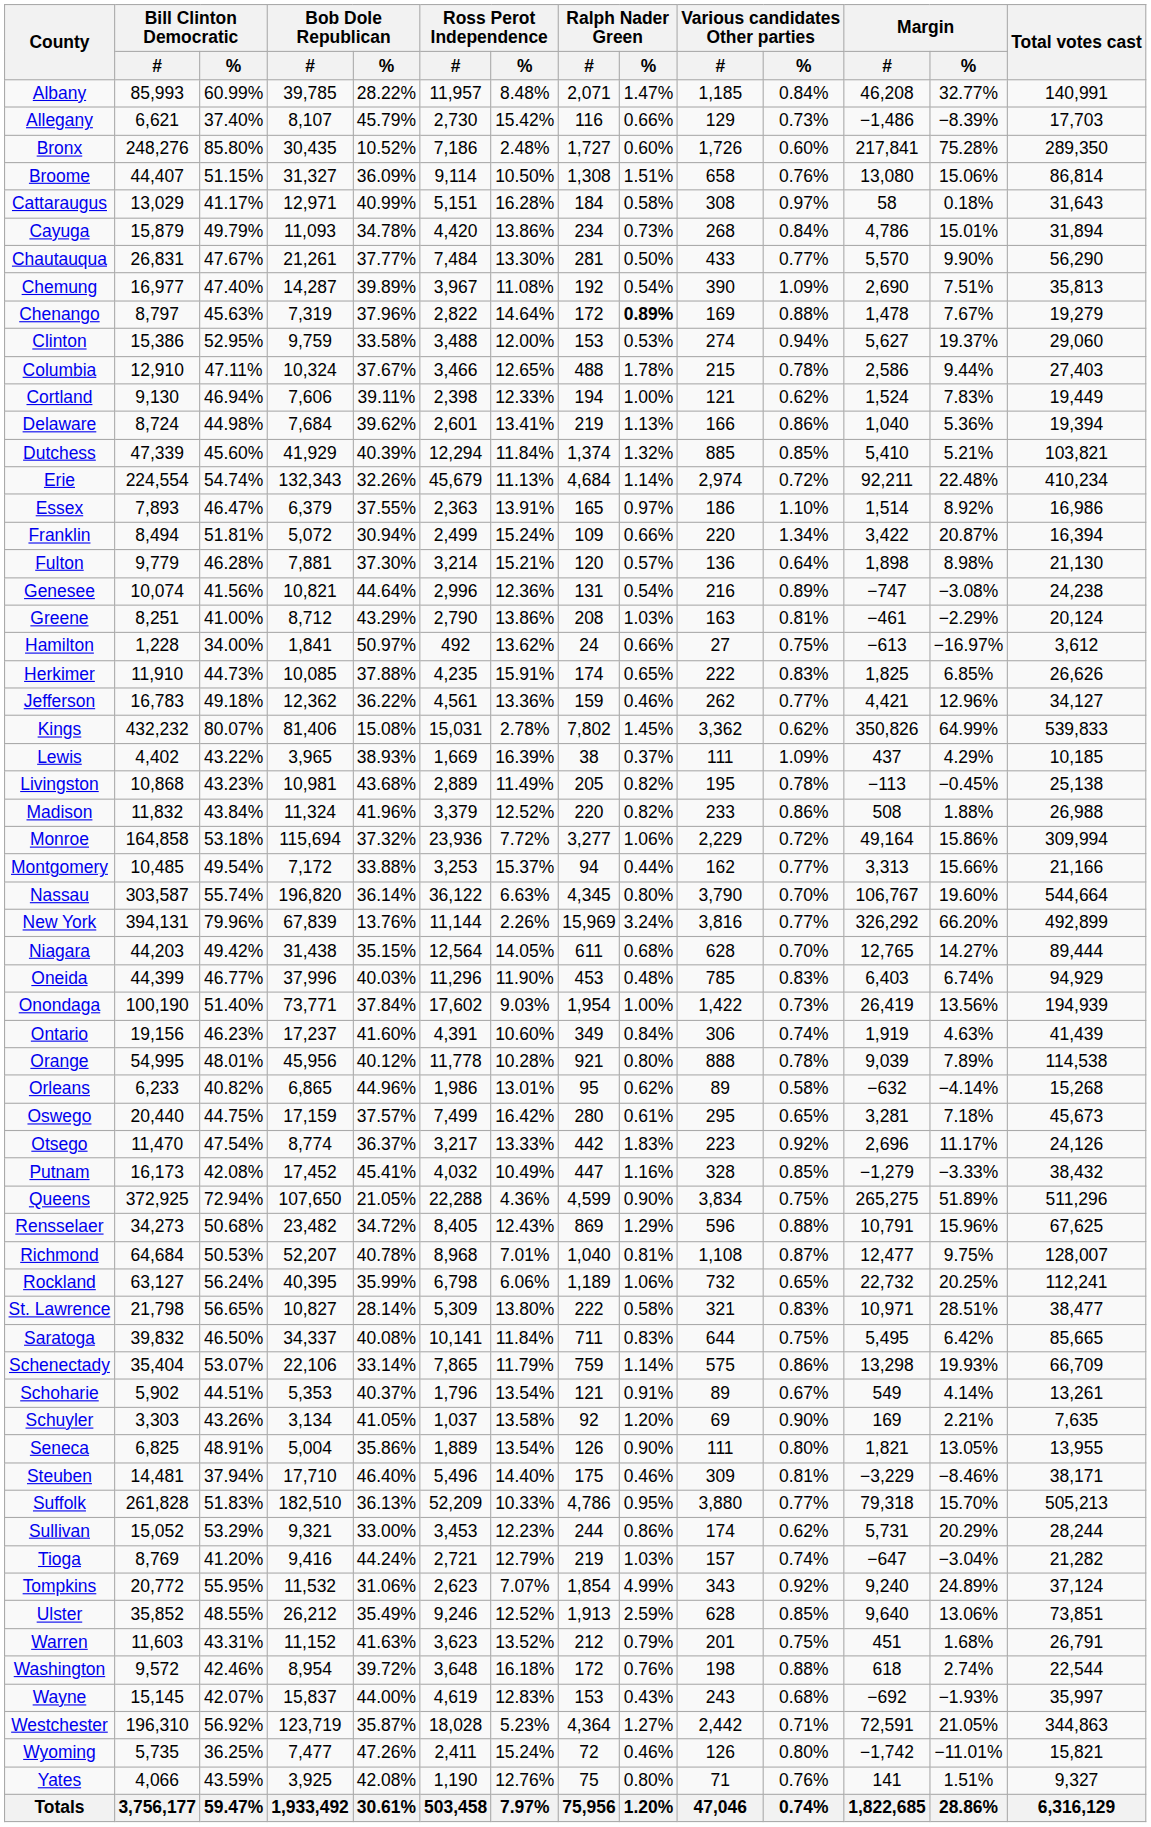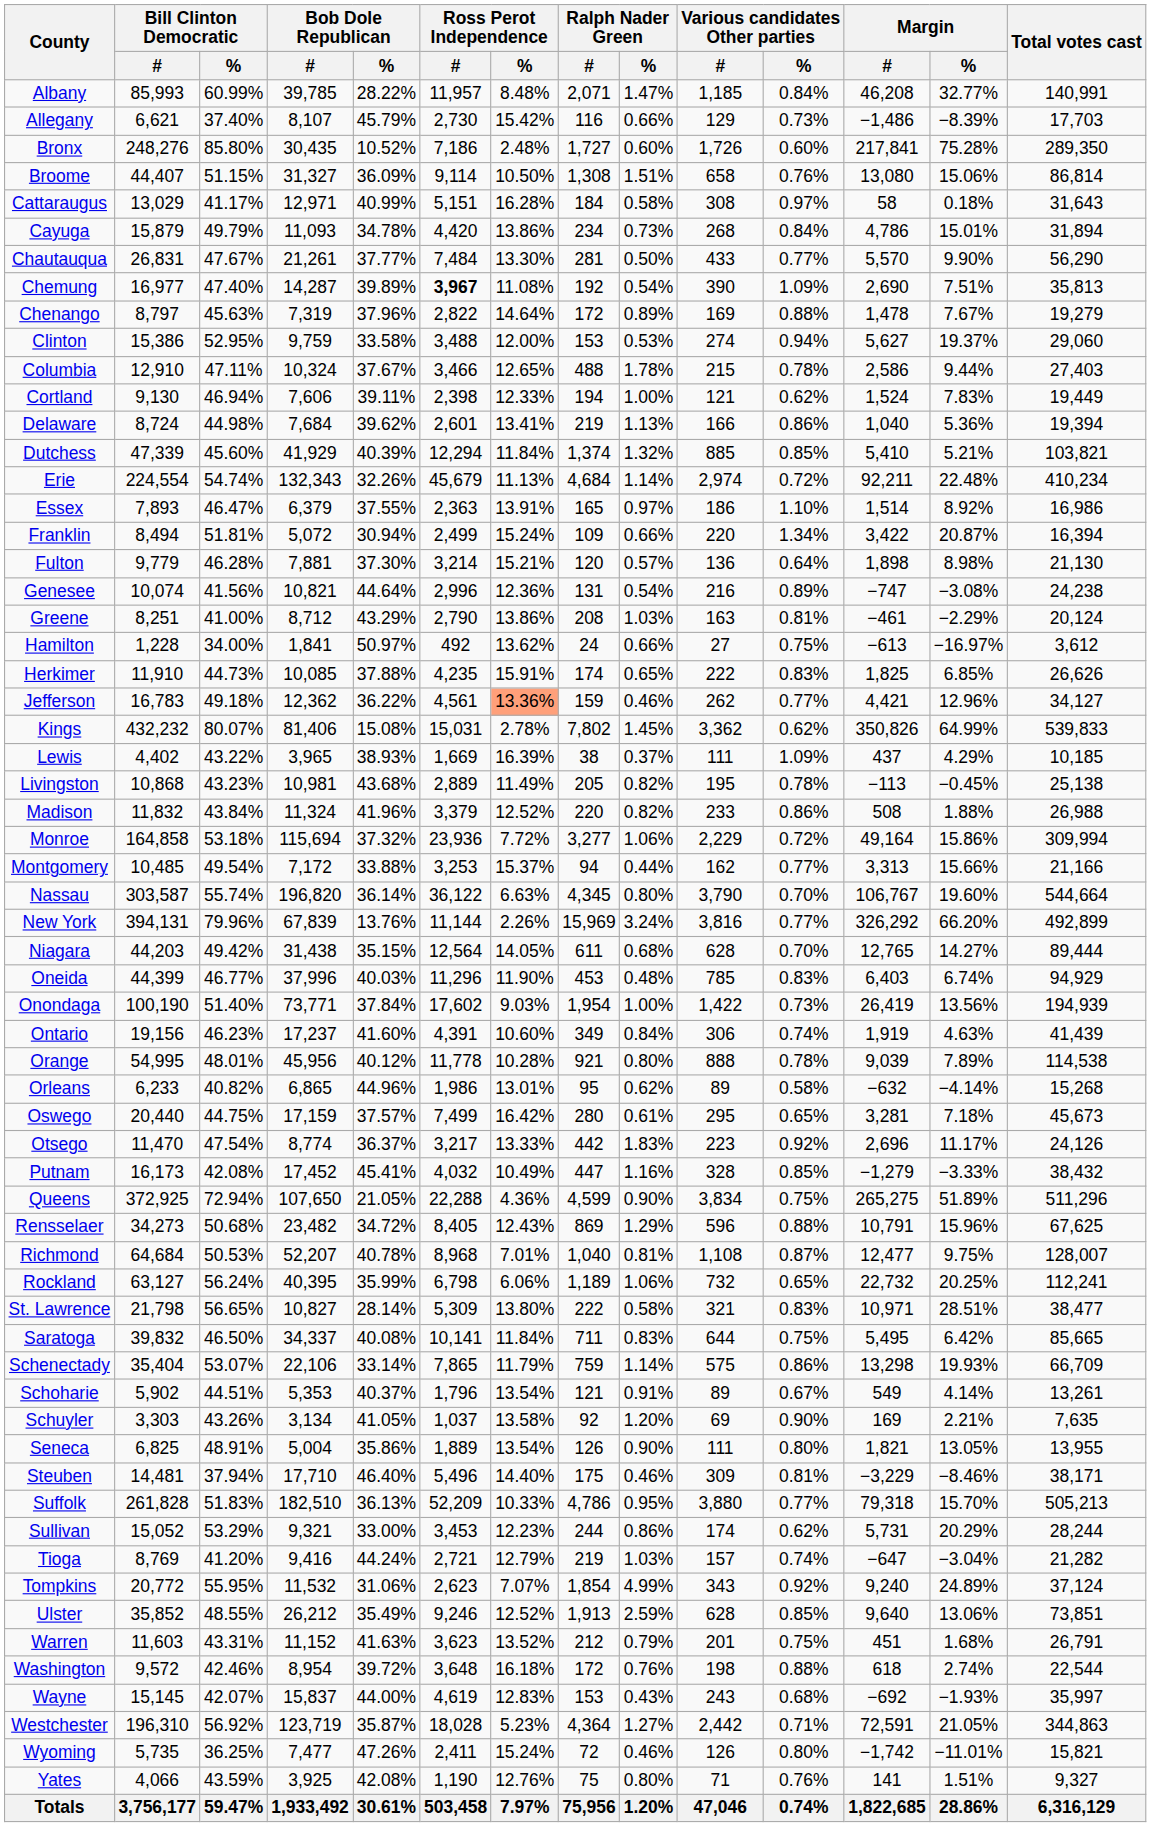(456, 286) normal -> (456, 286) bold
(648, 314) bold -> (648, 314) normal
(525, 701) no background -> (525, 701) lightsalmon background
